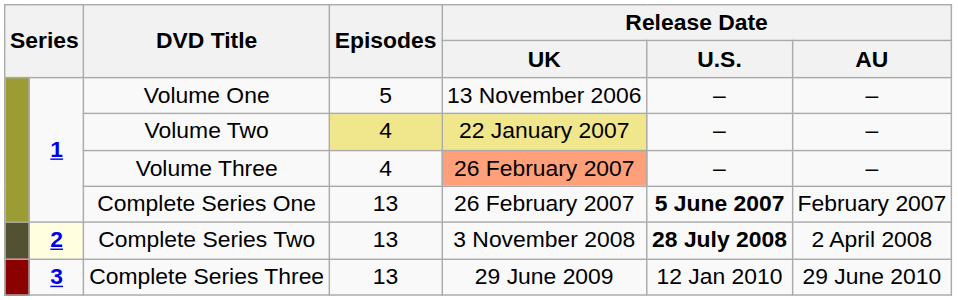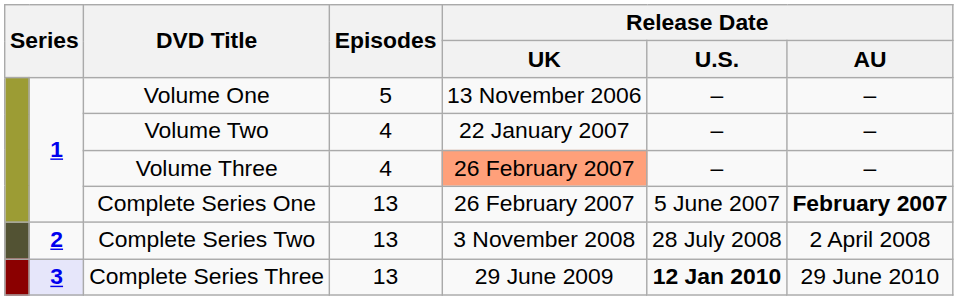(385, 131) khaki background -> (385, 131) no background
(544, 131) khaki background -> (544, 131) no background
(720, 204) bold -> (717, 204) normal
(872, 204) normal -> (870, 204) bold
(57, 240) lightyellow background -> (57, 240) no background
(720, 240) bold -> (717, 240) normal
(57, 276) no background -> (57, 276) lavender background
(720, 276) normal -> (717, 276) bold
